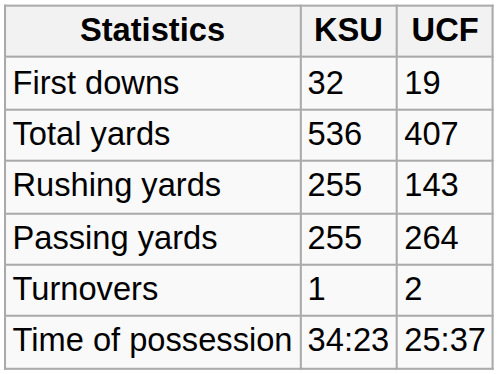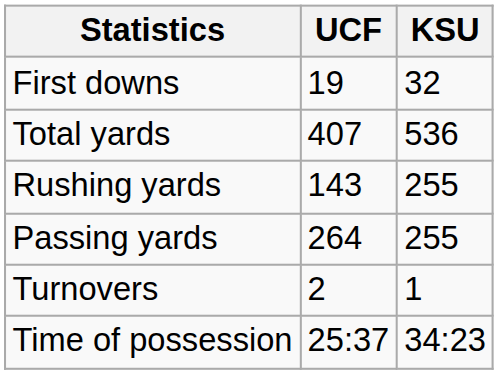columns swapped: (445, 31) <-> (348, 31)
